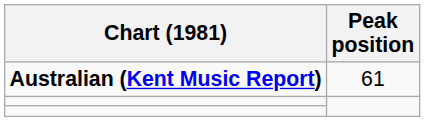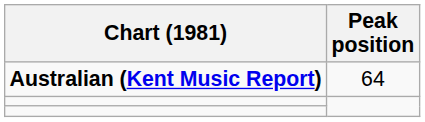(373, 79) 61 -> (373, 79) 64
